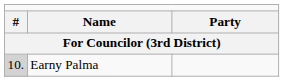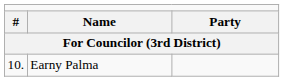(16, 65) lightgrey background -> (16, 65) no background
